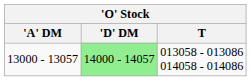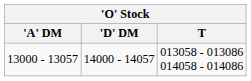(119, 59) lightgreen background -> (119, 59) no background
